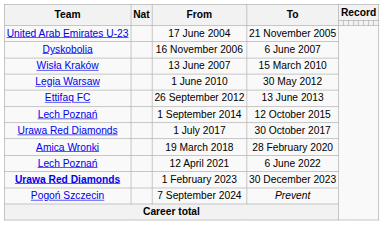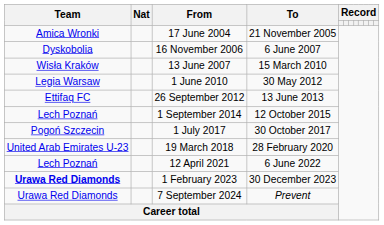(68, 33) United Arab Emirates U-23 -> (68, 33) Amica Wronki
(68, 131) Urawa Red Diamonds -> (68, 131) Pogoń Szczecin
(68, 147) Amica Wronki -> (68, 147) United Arab Emirates U-23
(68, 195) Pogoń Szczecin -> (68, 195) Urawa Red Diamonds
